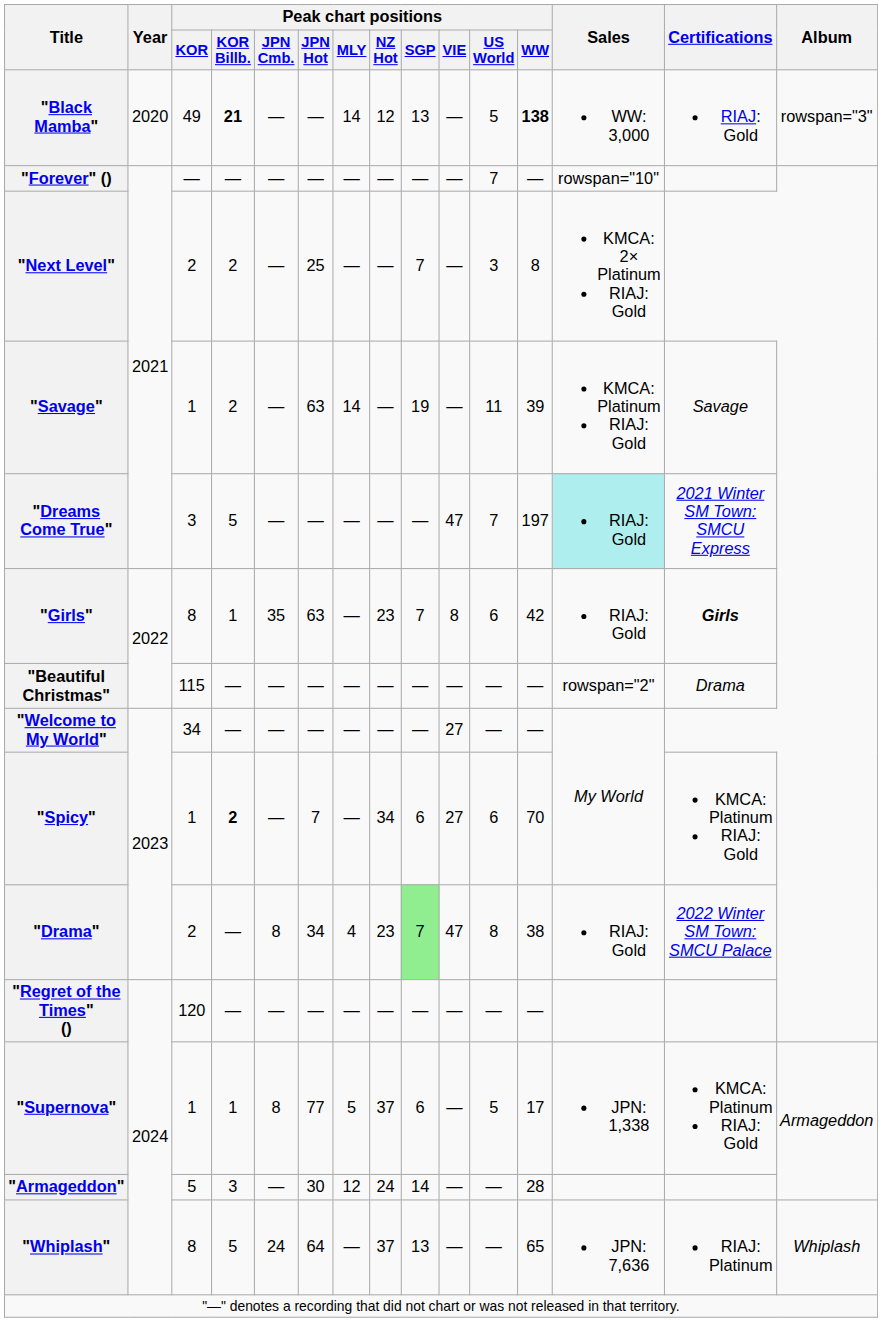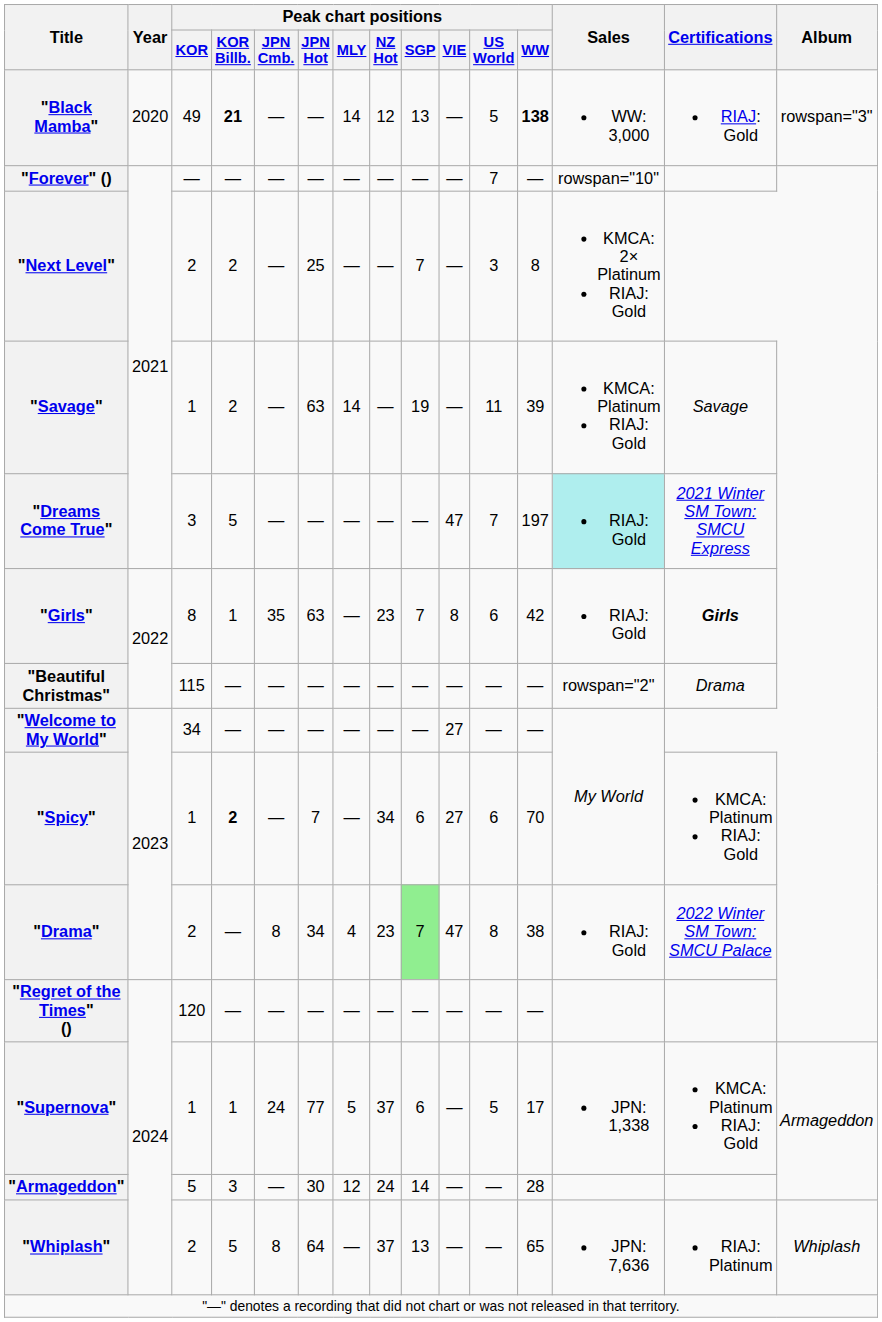(276, 1108) 8 -> (276, 1108) 24
(192, 1247) 8 -> (192, 1247) 2
(276, 1247) 24 -> (276, 1247) 8
